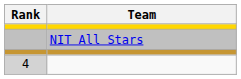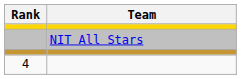(26, 65) lightgrey background -> (26, 65) no background
